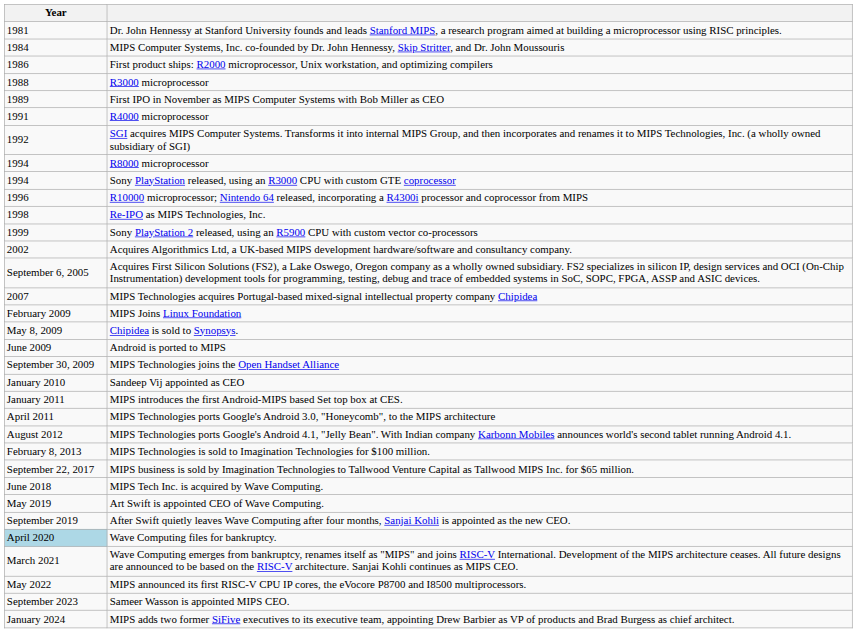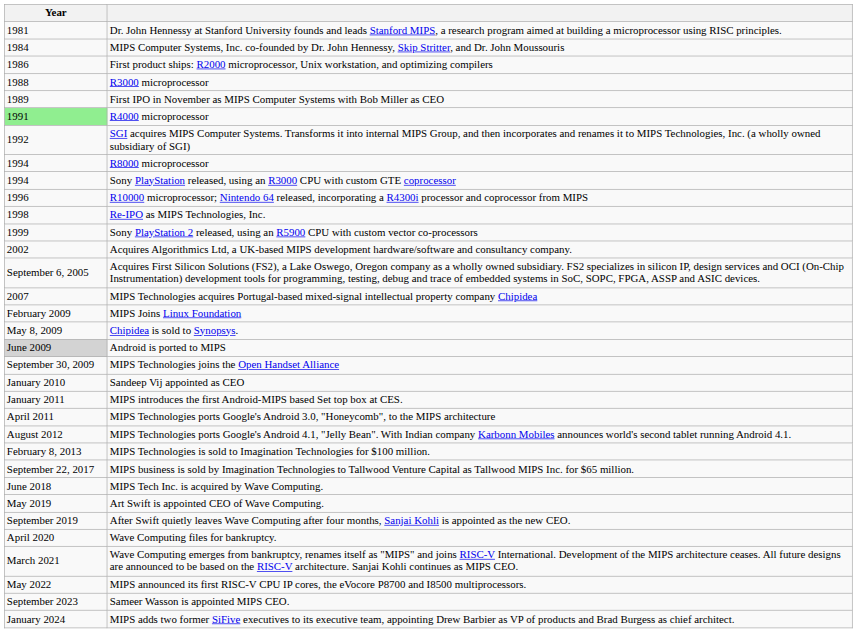(18, 116) no background -> (18, 116) lightgreen background
(29, 348) no background -> (29, 348) lightgrey background
(31, 538) lightblue background -> (31, 538) no background
